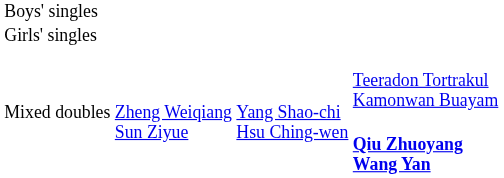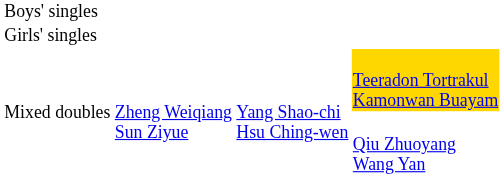(426, 90) no background -> (426, 90) gold background
(408, 154) bold -> (404, 154) normal
